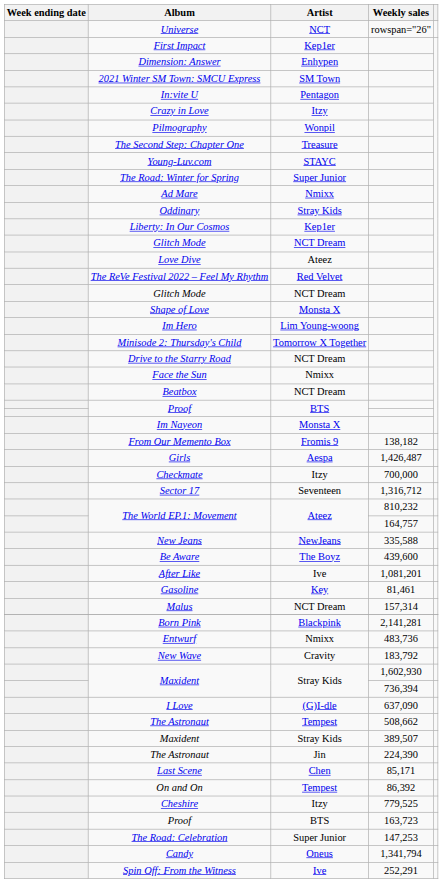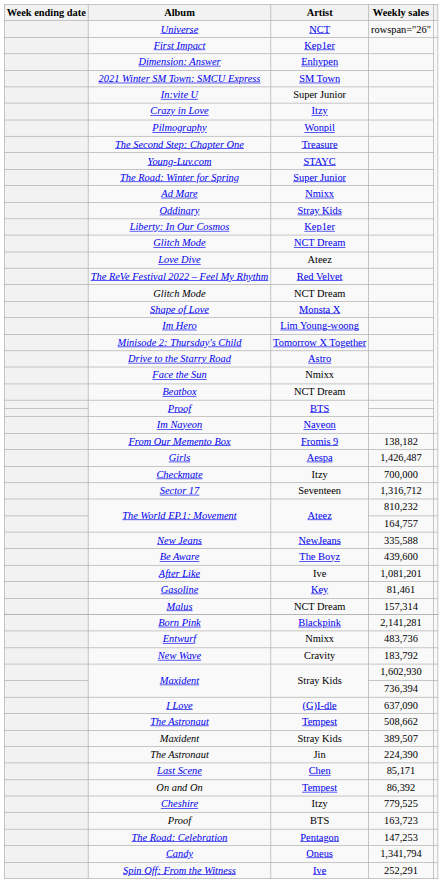(320, 95) Pentagon -> (320, 95) Super Junior
(320, 359) NCT Dream -> (320, 359) Astro
(320, 425) Monsta X -> (320, 425) Nayeon
(320, 837) Super Junior -> (320, 837) Pentagon
